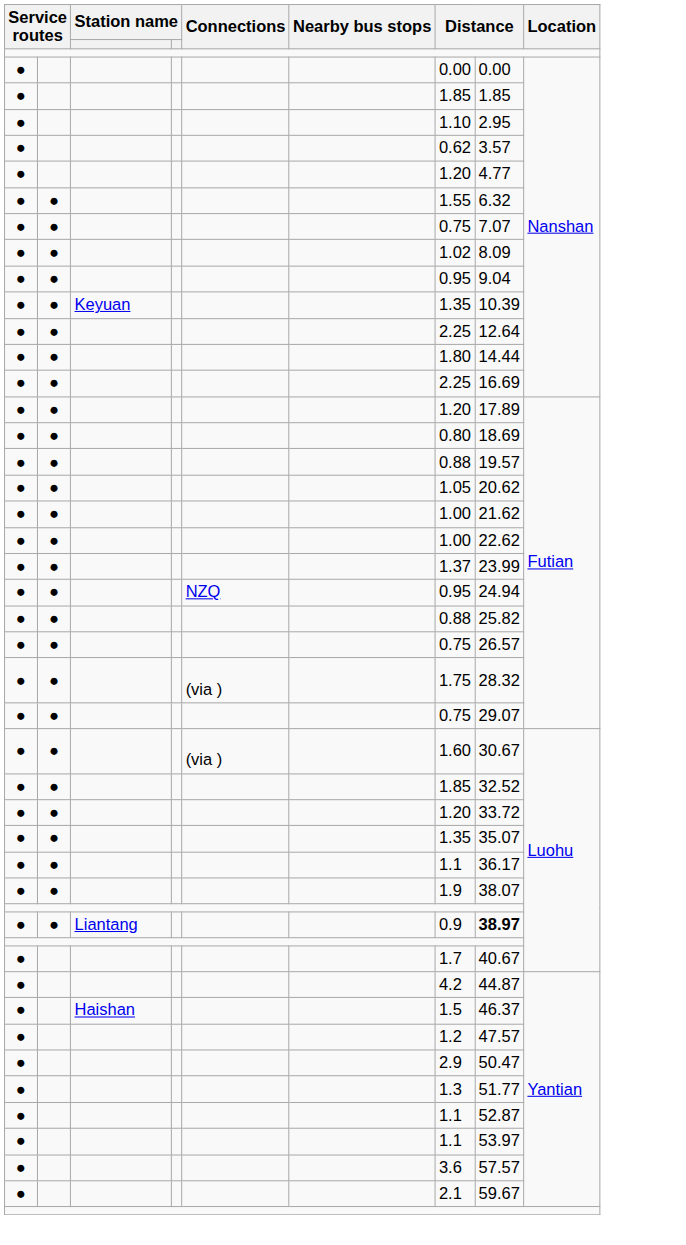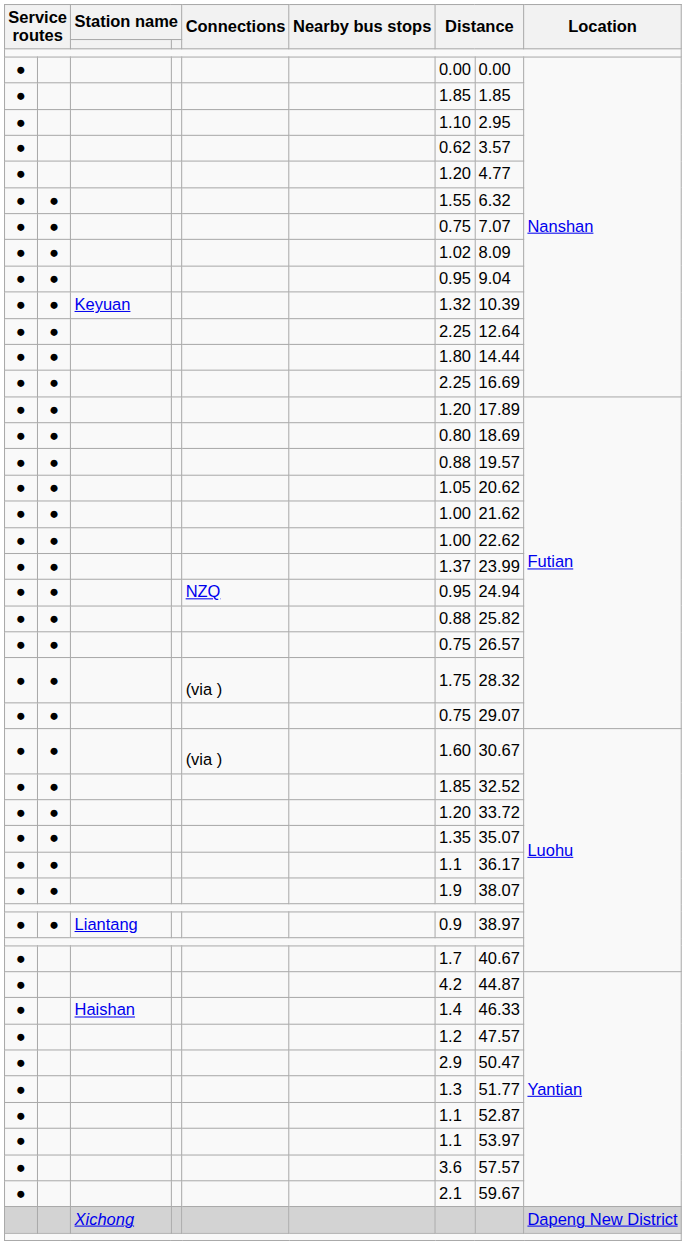(455, 305) 1.35 -> (455, 305) 1.32
(499, 924) bold -> (499, 924) normal
(450, 1010) 1.5 -> (450, 1010) 1.4
(499, 1010) 46.37 -> (499, 1010) 46.33
+ row: (21, 1220)
